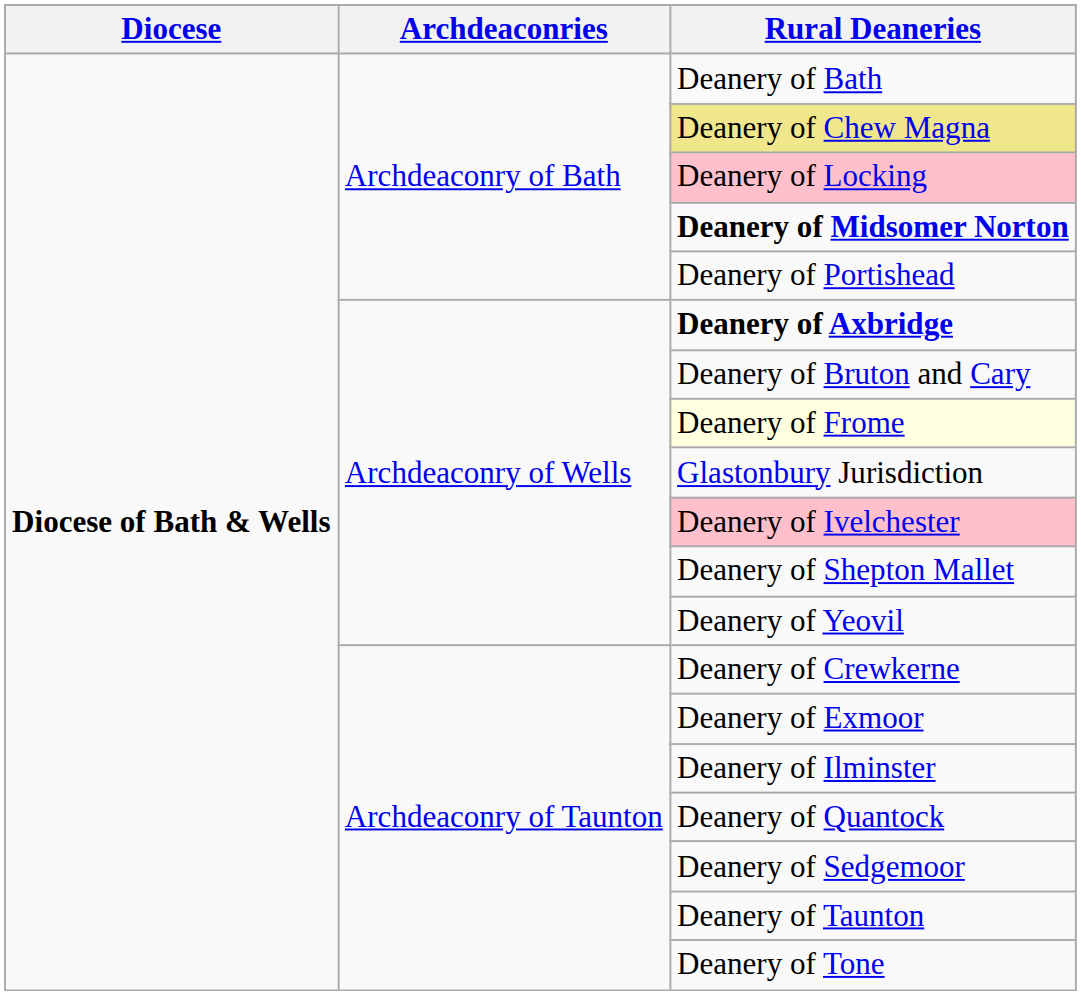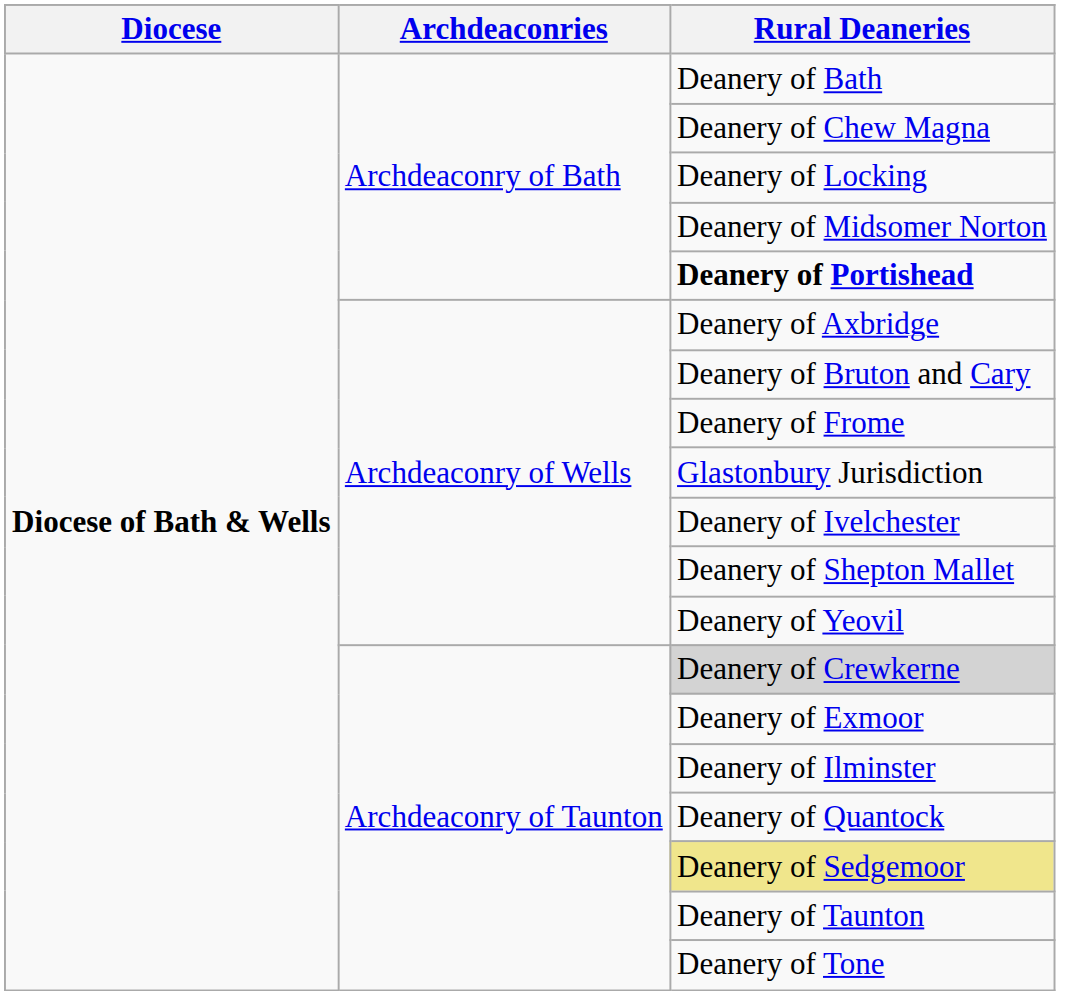(834, 127) khaki background -> (834, 127) no background
(802, 176) pink background -> (802, 176) no background
(873, 226) bold -> (862, 226) normal
(816, 275) normal -> (825, 275) bold
(815, 324) bold -> (808, 324) normal
(791, 422) lightyellow background -> (791, 422) no background
(818, 521) pink background -> (818, 521) no background
(818, 669) no background -> (818, 669) lightgrey background
(821, 865) no background -> (821, 865) khaki background
